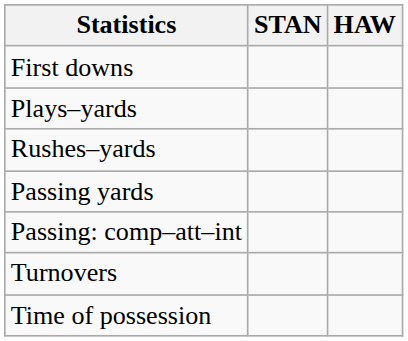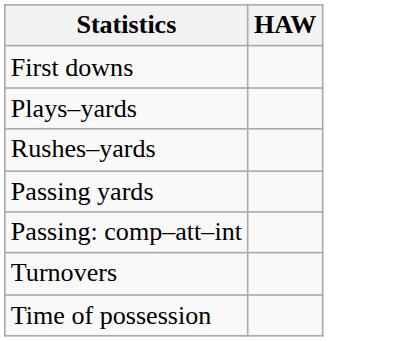- column: (288, 25)
